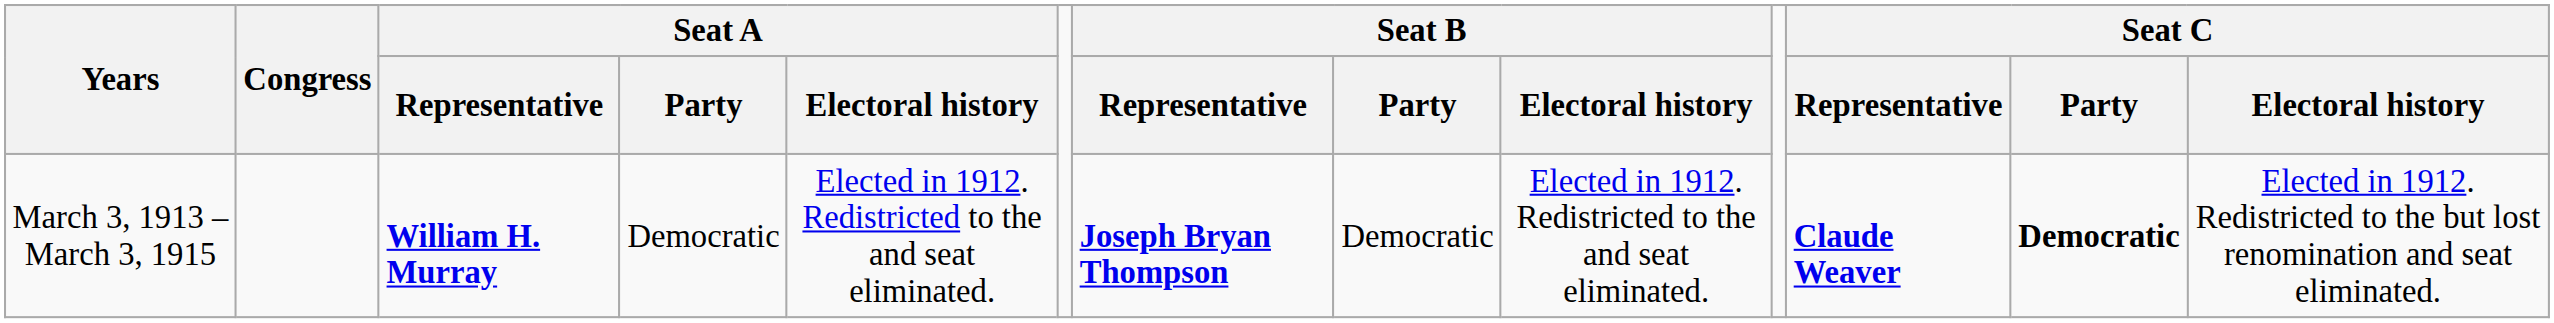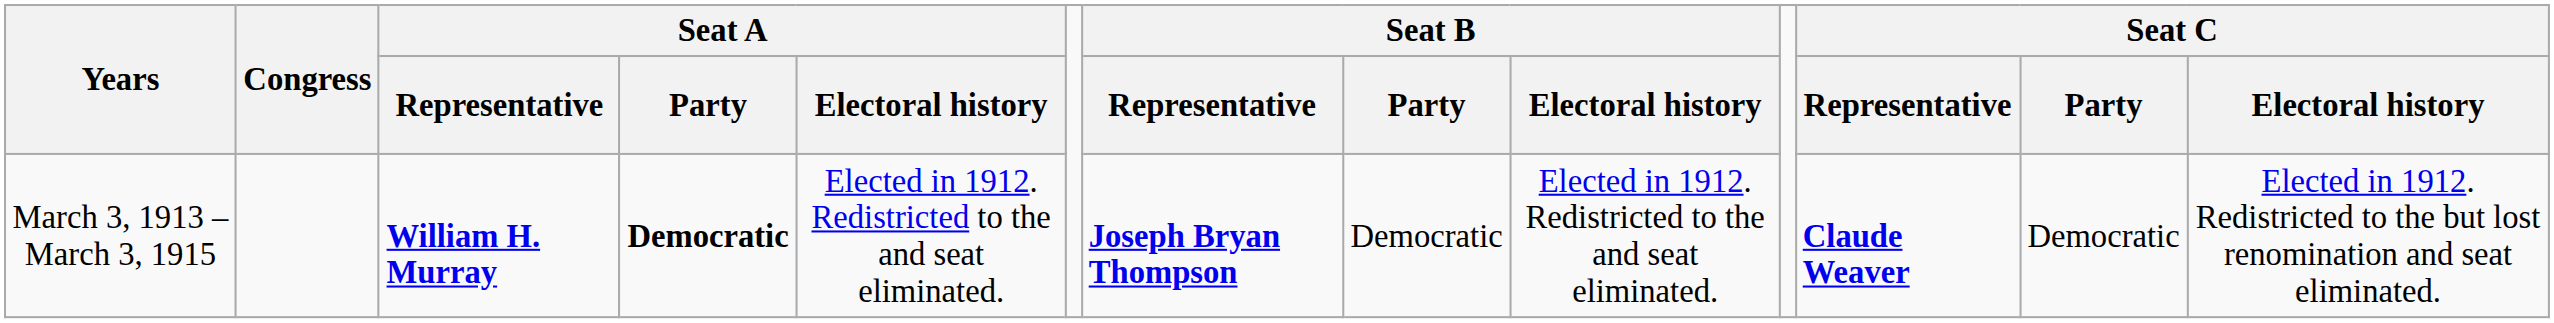(703, 235) normal -> (708, 235) bold
(2099, 235) bold -> (2104, 235) normal
